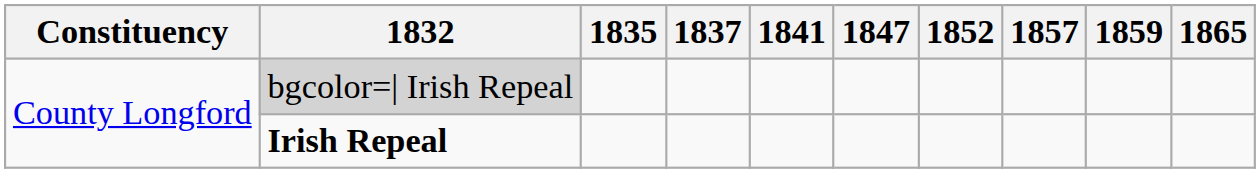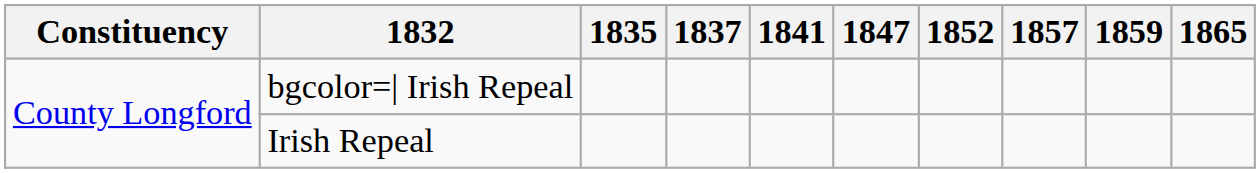(420, 85) lightgrey background -> (420, 85) no background
(357, 140) bold -> (351, 140) normal
